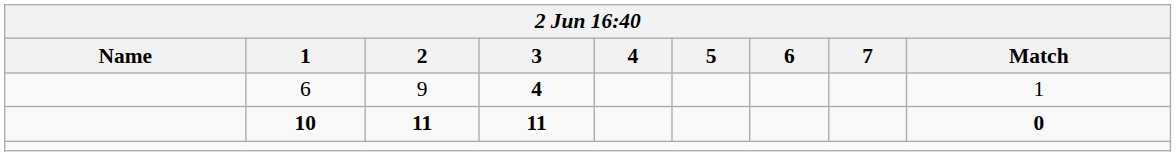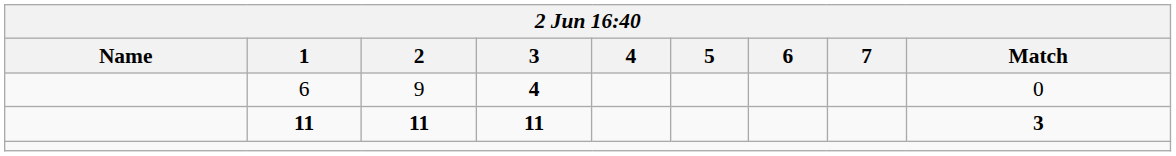(1039, 89) 1 -> (1038, 89) 0
(305, 123) 10 -> (304, 123) 11
(1039, 123) 0 -> (1038, 123) 3
